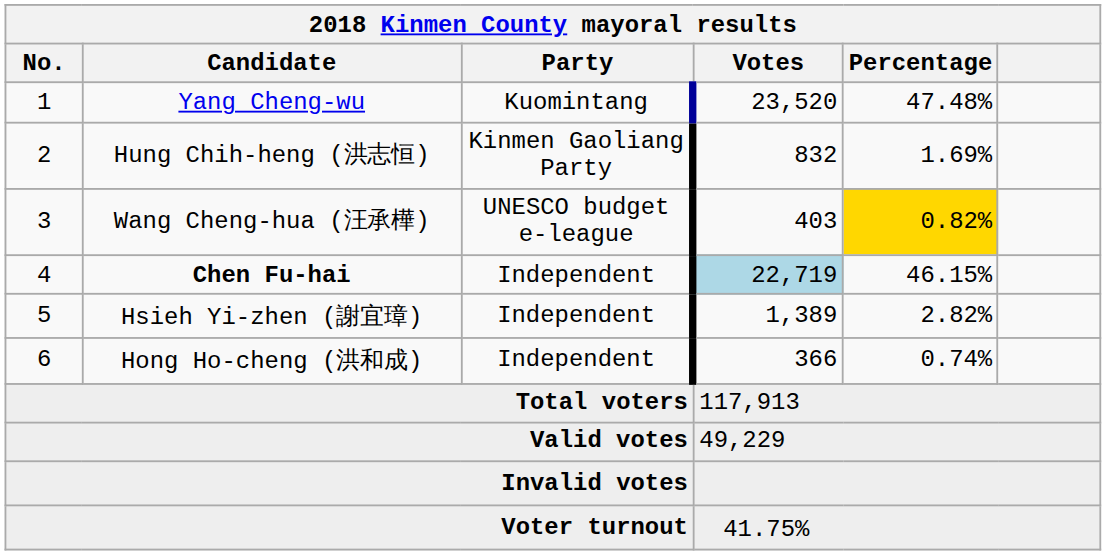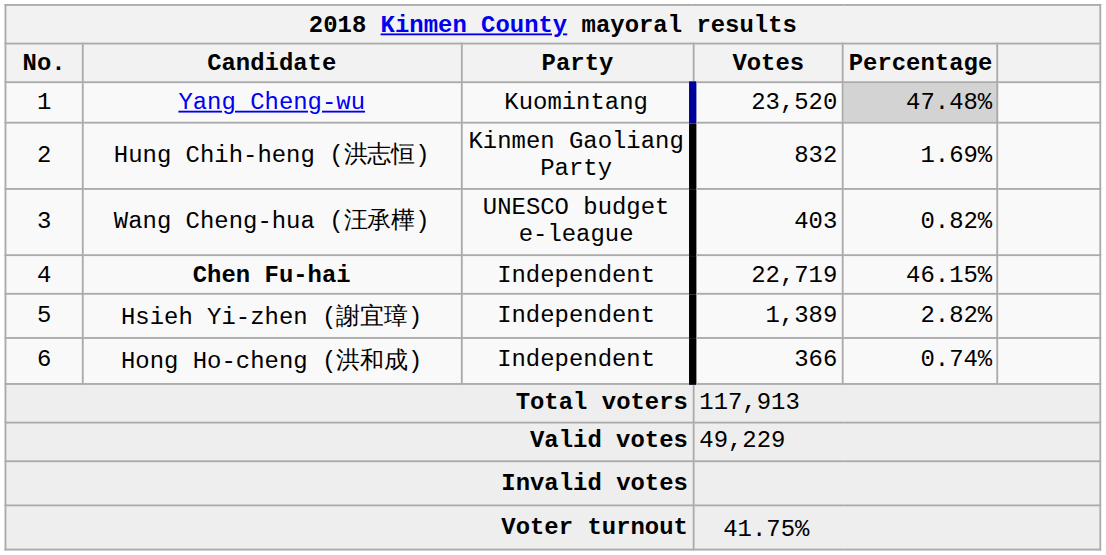(949, 102) no background -> (949, 102) lightgrey background
(956, 222) gold background -> (956, 222) no background
(794, 275) lightblue background -> (794, 275) no background
